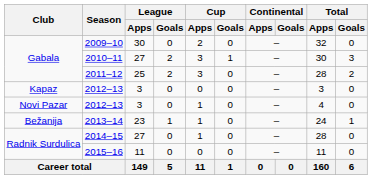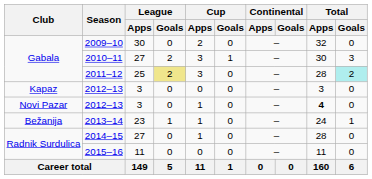(170, 74) no background -> (170, 74) khaki background
(351, 74) no background -> (351, 74) paleturquoise background
(321, 105) normal -> (321, 105) bold
